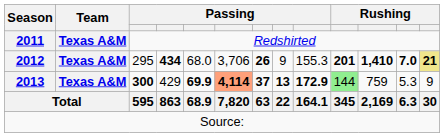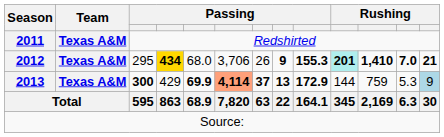(170, 61) no background -> (170, 61) gold background
(263, 61) bold -> (263, 61) normal
(283, 61) normal -> (283, 61) bold
(312, 61) normal -> (312, 61) bold
(344, 61) no background -> (344, 61) paleturquoise background
(430, 61) khaki background -> (430, 61) no background
(344, 81) lightgreen background -> (344, 81) no background
(430, 81) no background -> (430, 81) lightblue background
